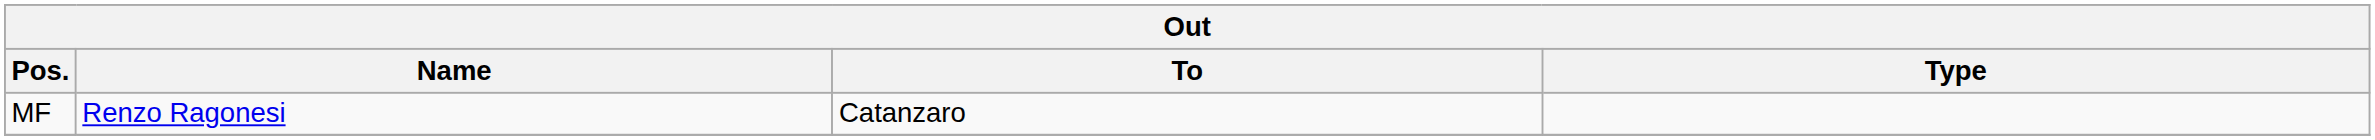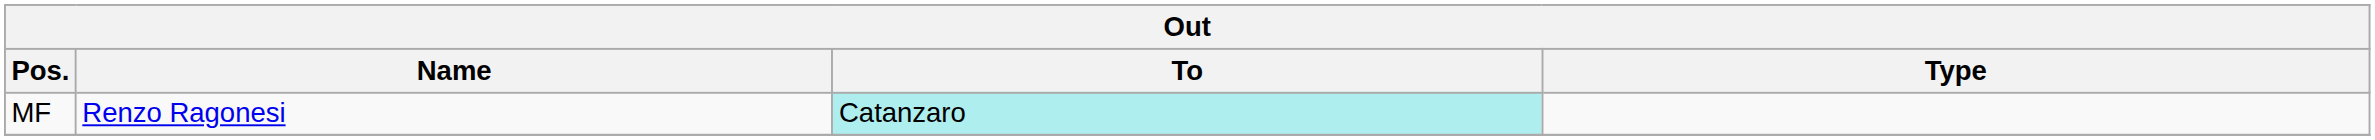(902, 114) no background -> (902, 114) paleturquoise background
